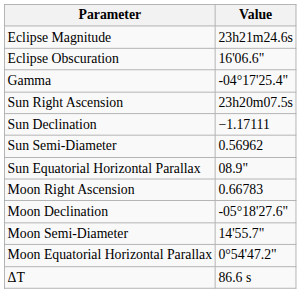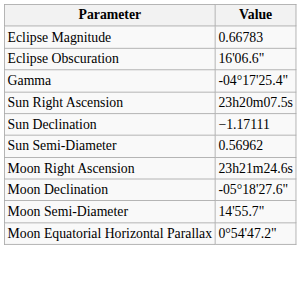(256, 37) 23h21m24.6s -> (241, 37) 0.66783
- row: (104, 168)
(241, 189) 0.66783 -> (256, 168) 23h21m24.6s
- row: (16, 277)
